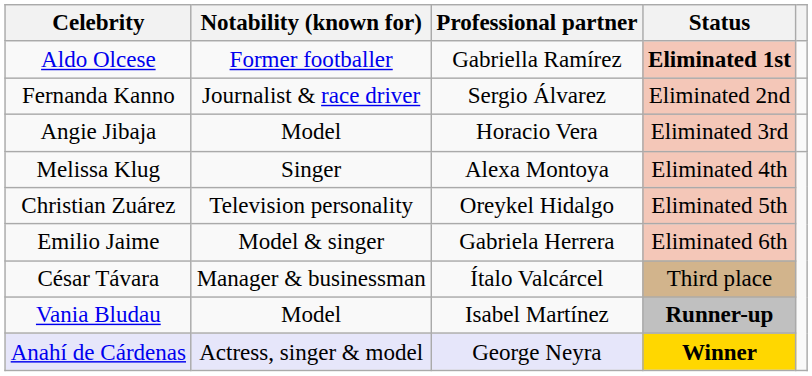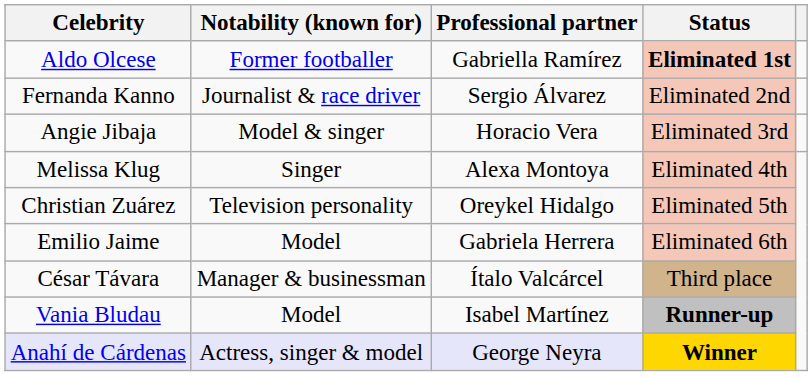(311, 132) Model -> (311, 132) Model & singer
(311, 242) Model & singer -> (311, 242) Model
